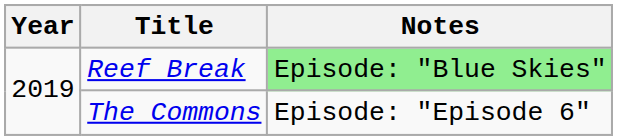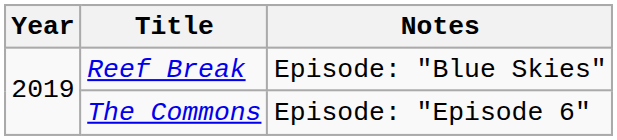(440, 70) lightgreen background -> (440, 70) no background
